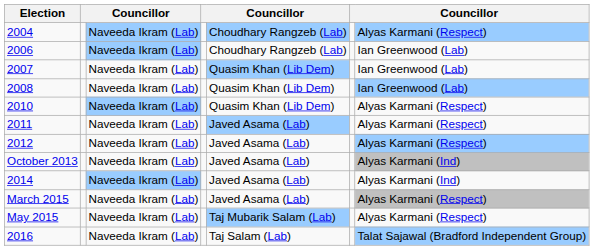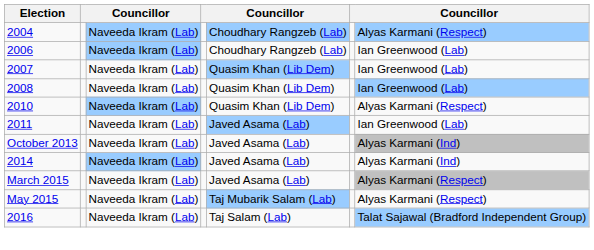(422, 124) Alyas Karmani (Respect) -> (413, 124) Ian Greenwood (Lab)
- row: (20, 143)
